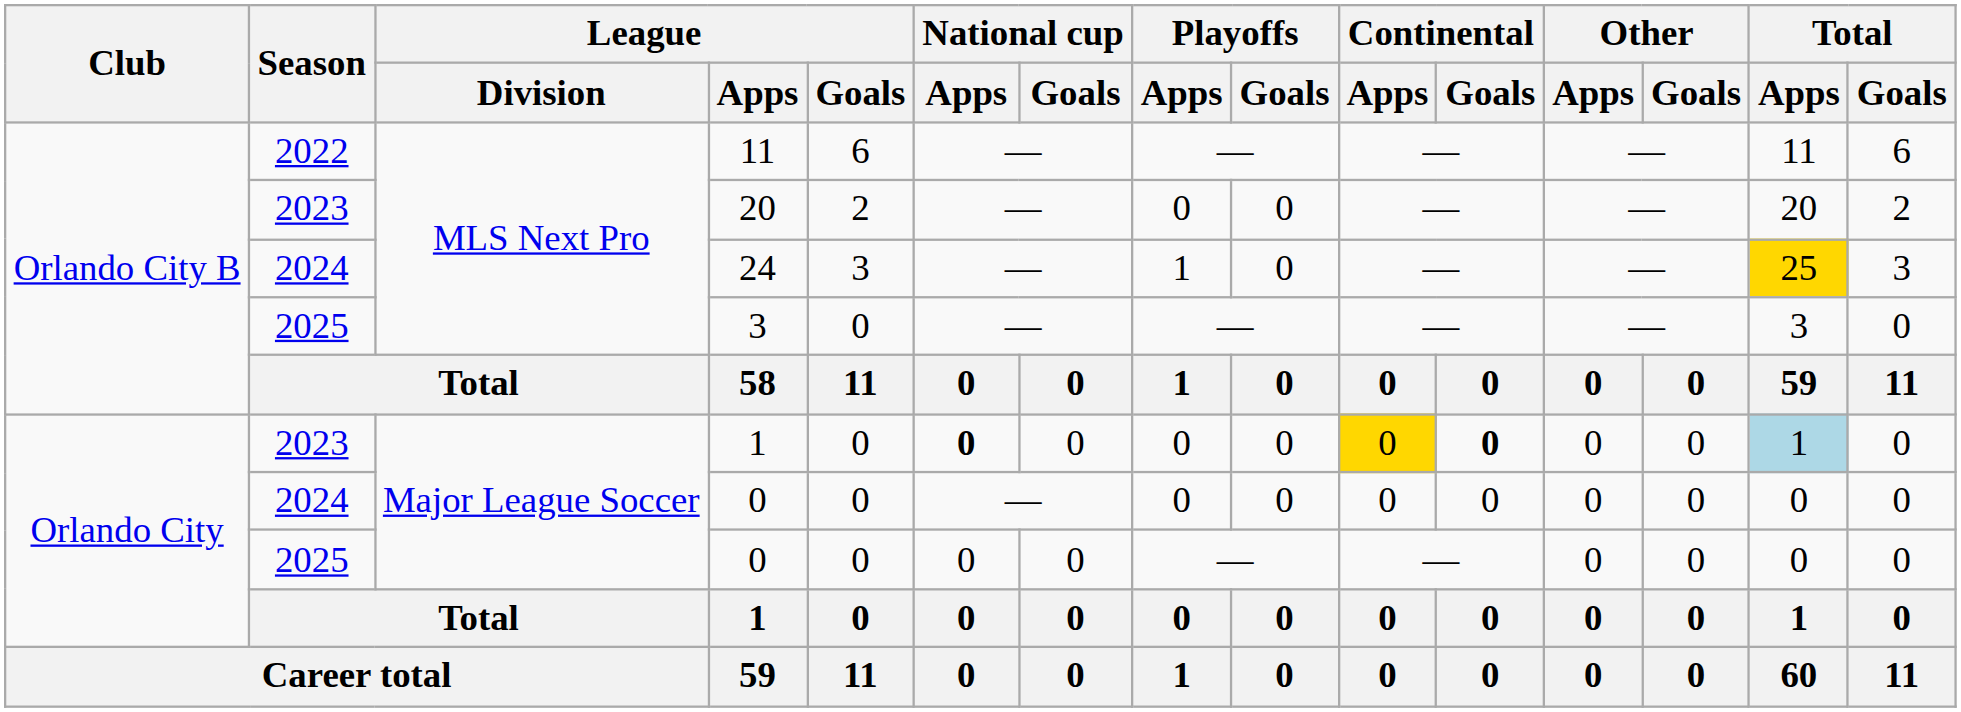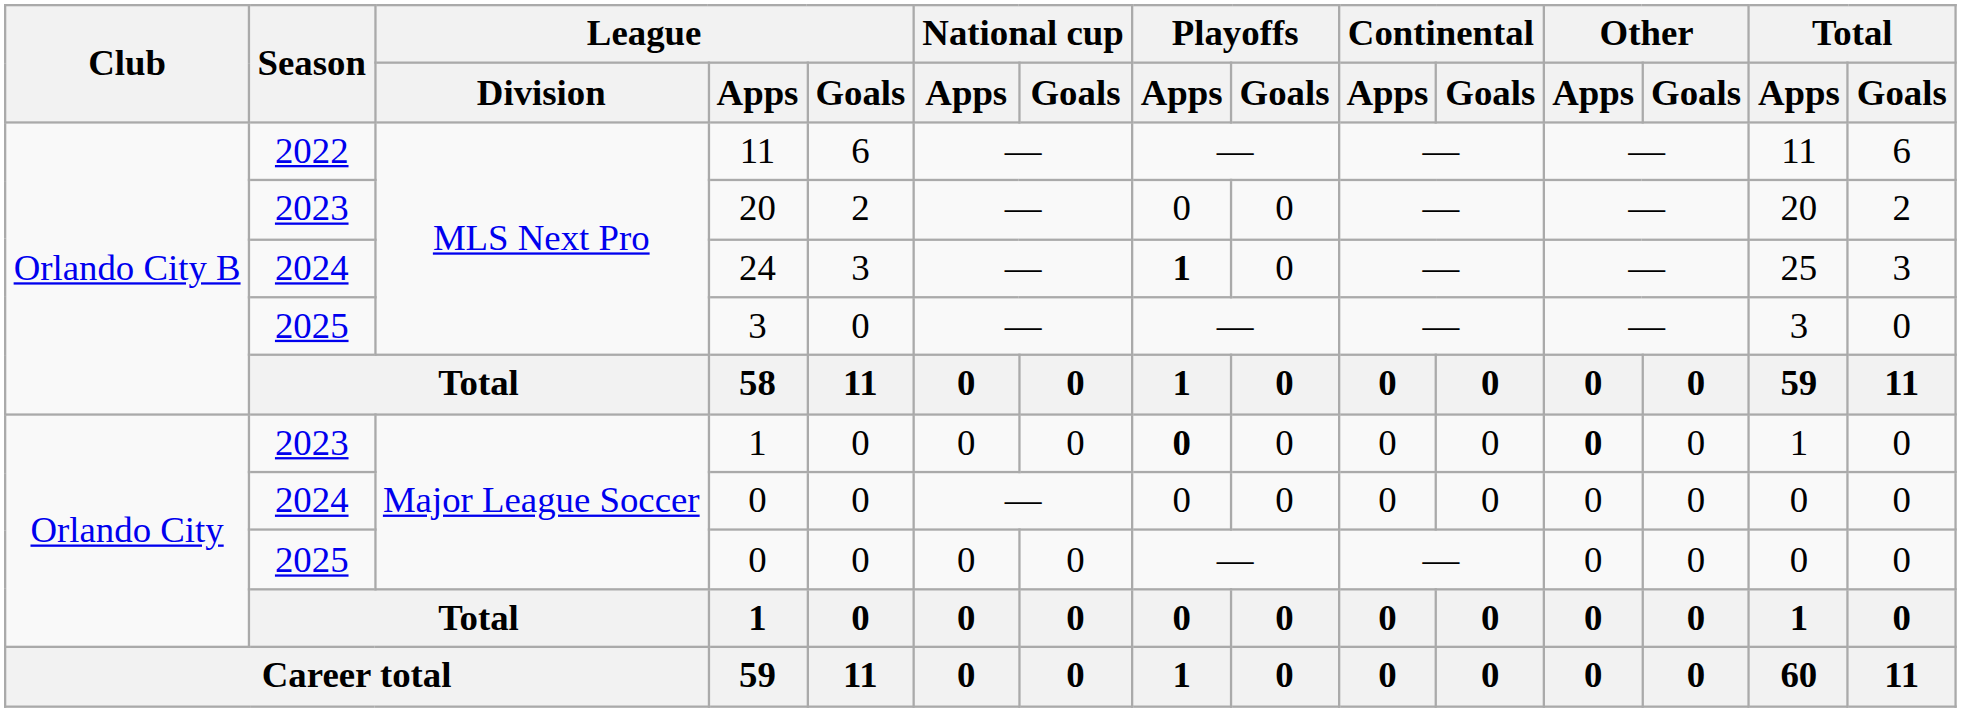(1182, 267) normal -> (1182, 267) bold
(1799, 267) gold background -> (1799, 267) no background
(966, 442) bold -> (966, 442) normal
(1182, 442) normal -> (1182, 442) bold
(1387, 442) gold background -> (1387, 442) no background
(1490, 442) bold -> (1490, 442) normal
(1593, 442) normal -> (1593, 442) bold
(1799, 442) lightblue background -> (1799, 442) no background
